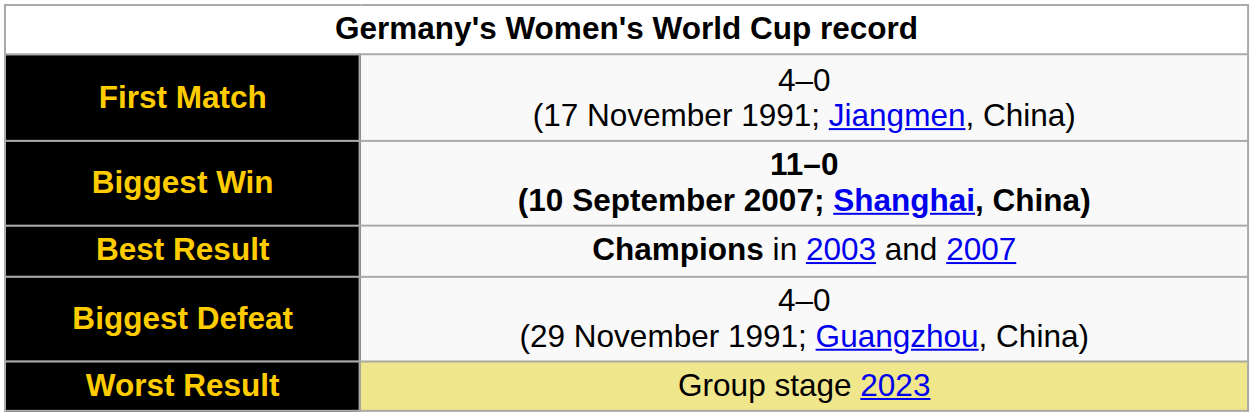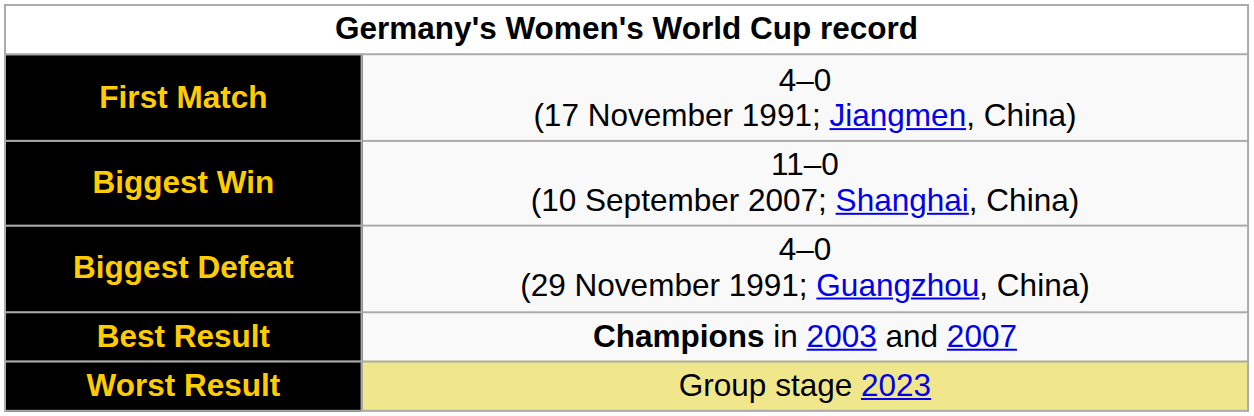(804, 182) bold -> (805, 182) normal
rows swapped: (183, 318) <-> (183, 250)
